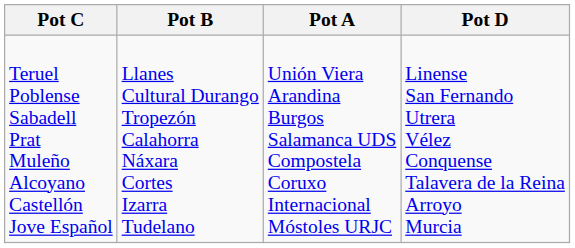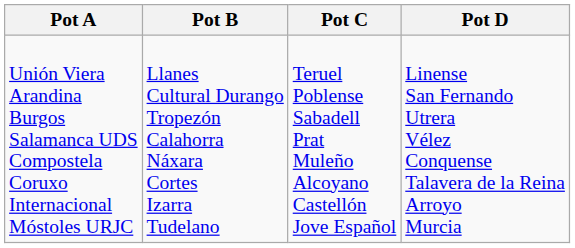columns swapped: (332, 19) <-> (61, 19)
